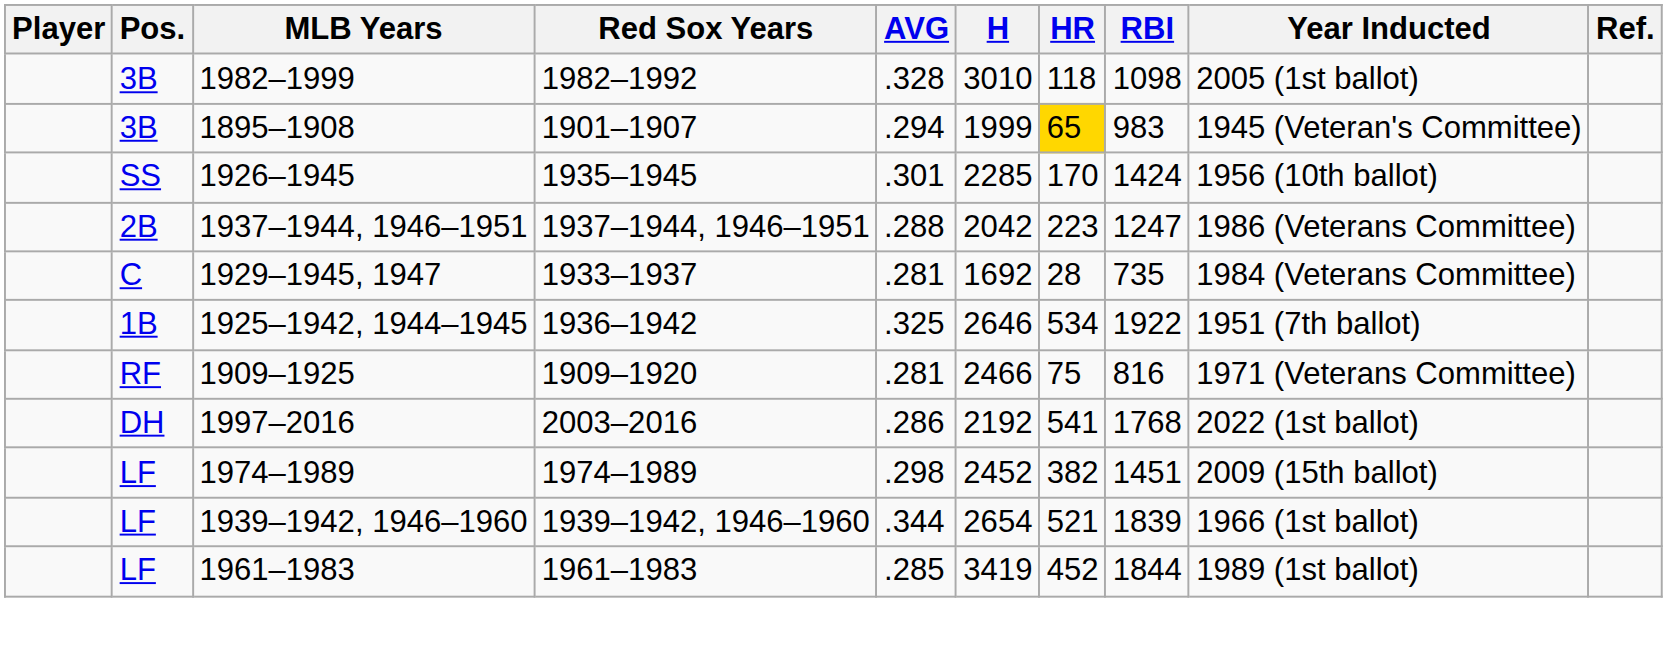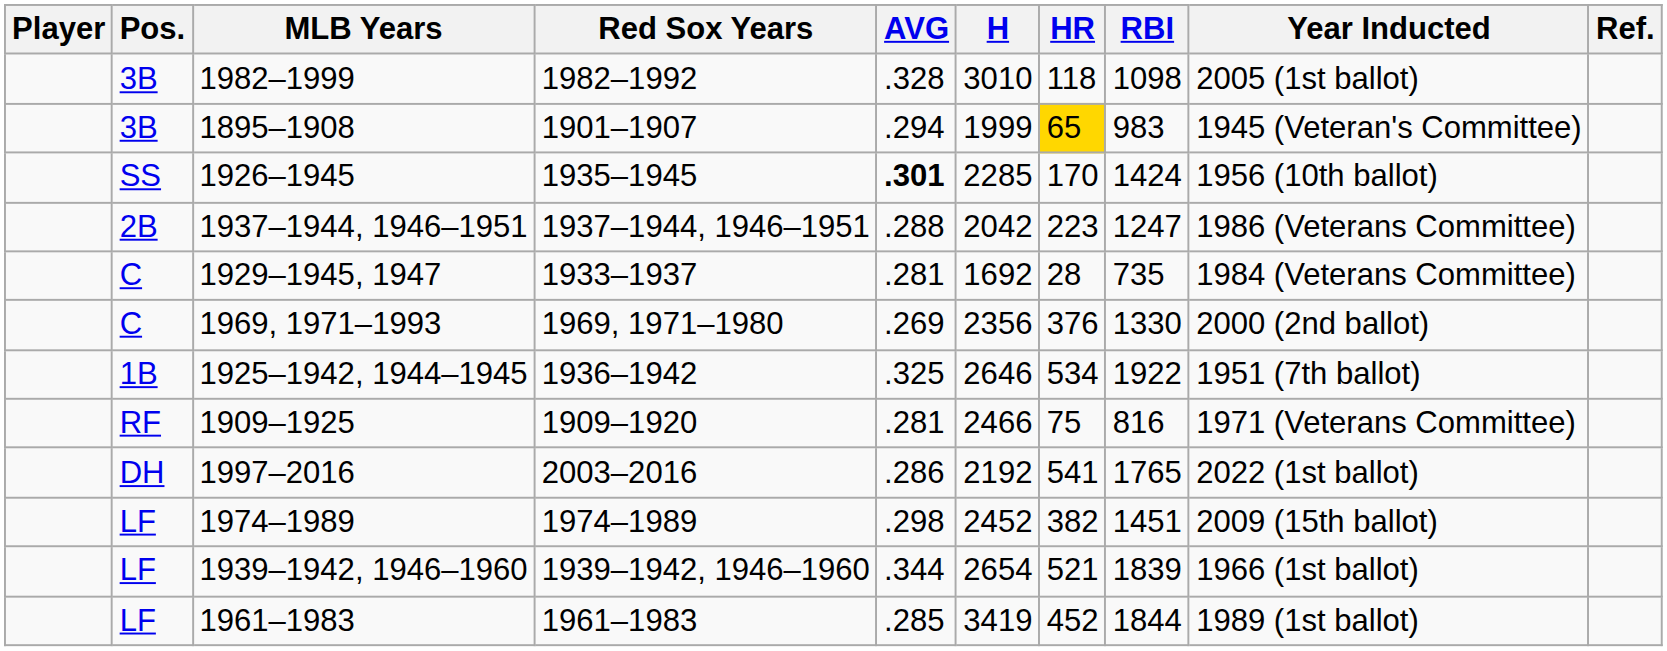(914, 176) normal -> (914, 176) bold
+ row: (320, 324)
(1147, 422) 1768 -> (1147, 472) 1765
